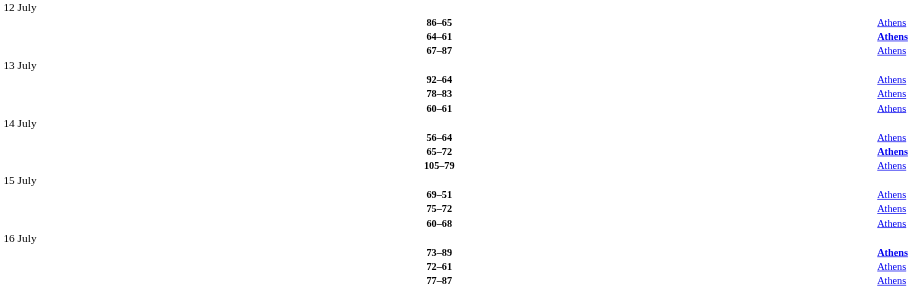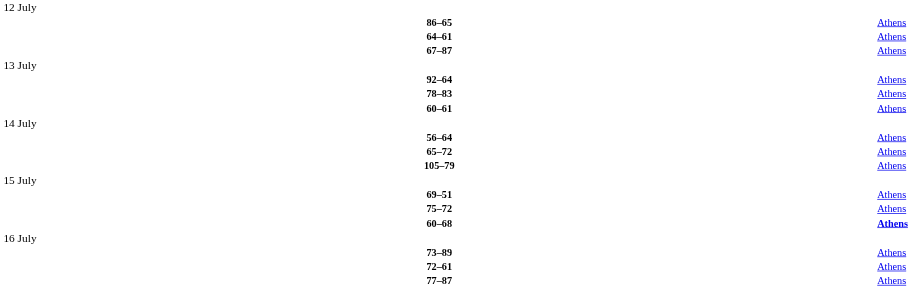(893, 36) bold -> (892, 36) normal
(893, 151) bold -> (892, 151) normal
(892, 223) normal -> (893, 223) bold
(893, 252) bold -> (892, 252) normal
